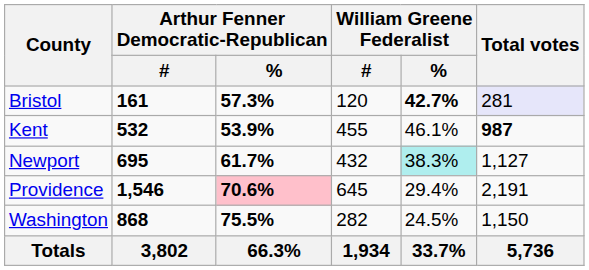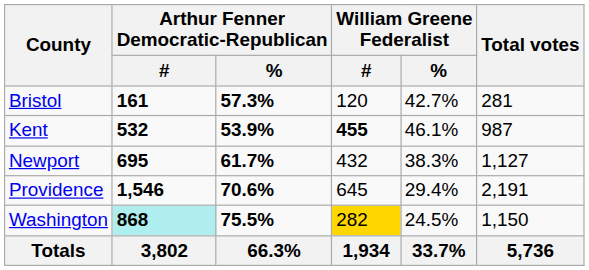(432, 100) bold -> (432, 100) normal
(497, 100) lavender background -> (497, 100) no background
(352, 130) normal -> (352, 130) bold
(497, 130) bold -> (497, 130) normal
(432, 160) paleturquoise background -> (432, 160) no background
(247, 190) pink background -> (247, 190) no background
(132, 220) no background -> (132, 220) paleturquoise background
(352, 220) no background -> (352, 220) gold background
